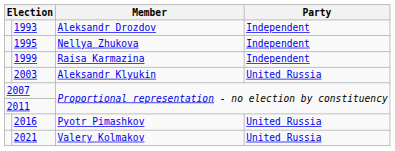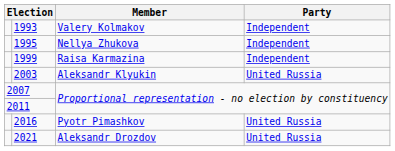(107, 28) Aleksandr Drozdov -> (101, 28) Valery Kolmakov
(101, 138) Valery Kolmakov -> (107, 138) Aleksandr Drozdov
